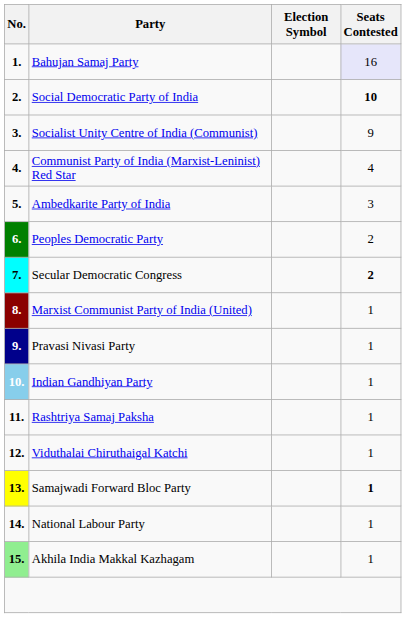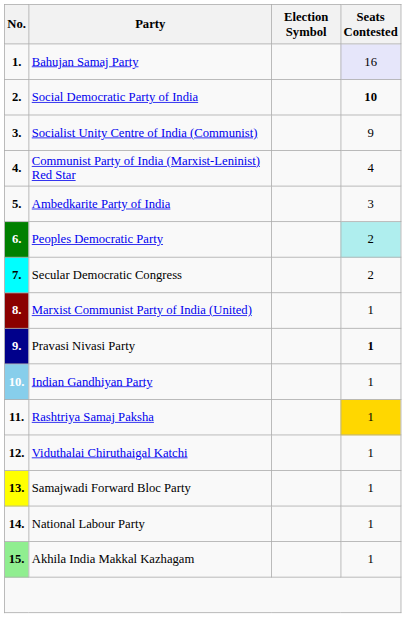(371, 239) no background -> (371, 239) paleturquoise background
(371, 275) bold -> (371, 275) normal
(371, 346) normal -> (371, 346) bold
(371, 417) no background -> (371, 417) gold background
(371, 488) bold -> (371, 488) normal
